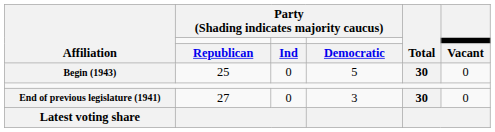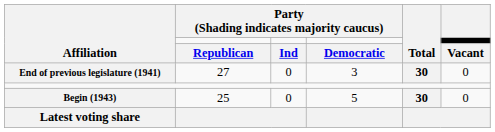rows swapped: (90, 98) <-> (90, 72)
